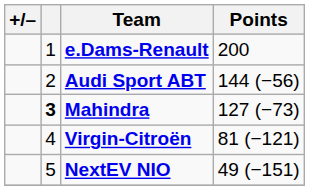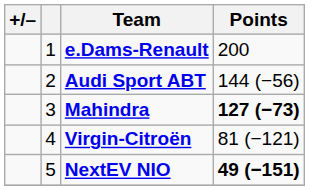(51, 109) bold -> (51, 109) normal
(259, 109) normal -> (259, 109) bold
(259, 169) normal -> (259, 169) bold
